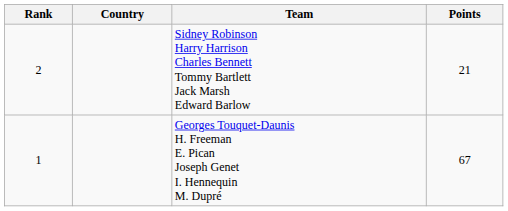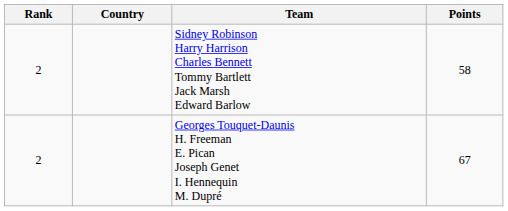(465, 69) 21 -> (465, 69) 58
(39, 160) 1 -> (39, 160) 2
